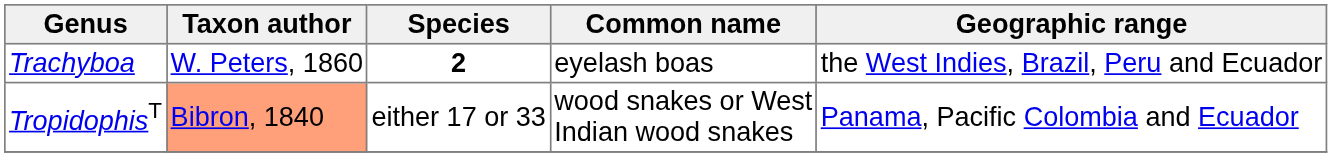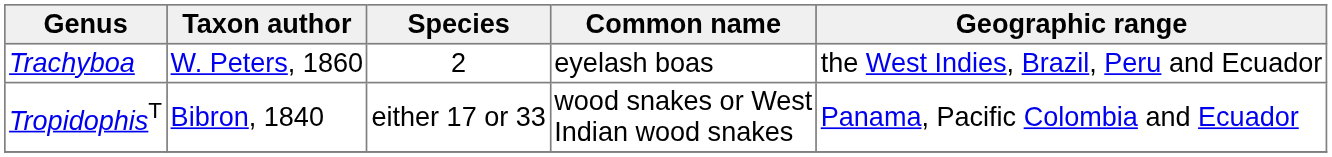(459, 62) bold -> (459, 62) normal
(247, 116) lightsalmon background -> (247, 116) no background
